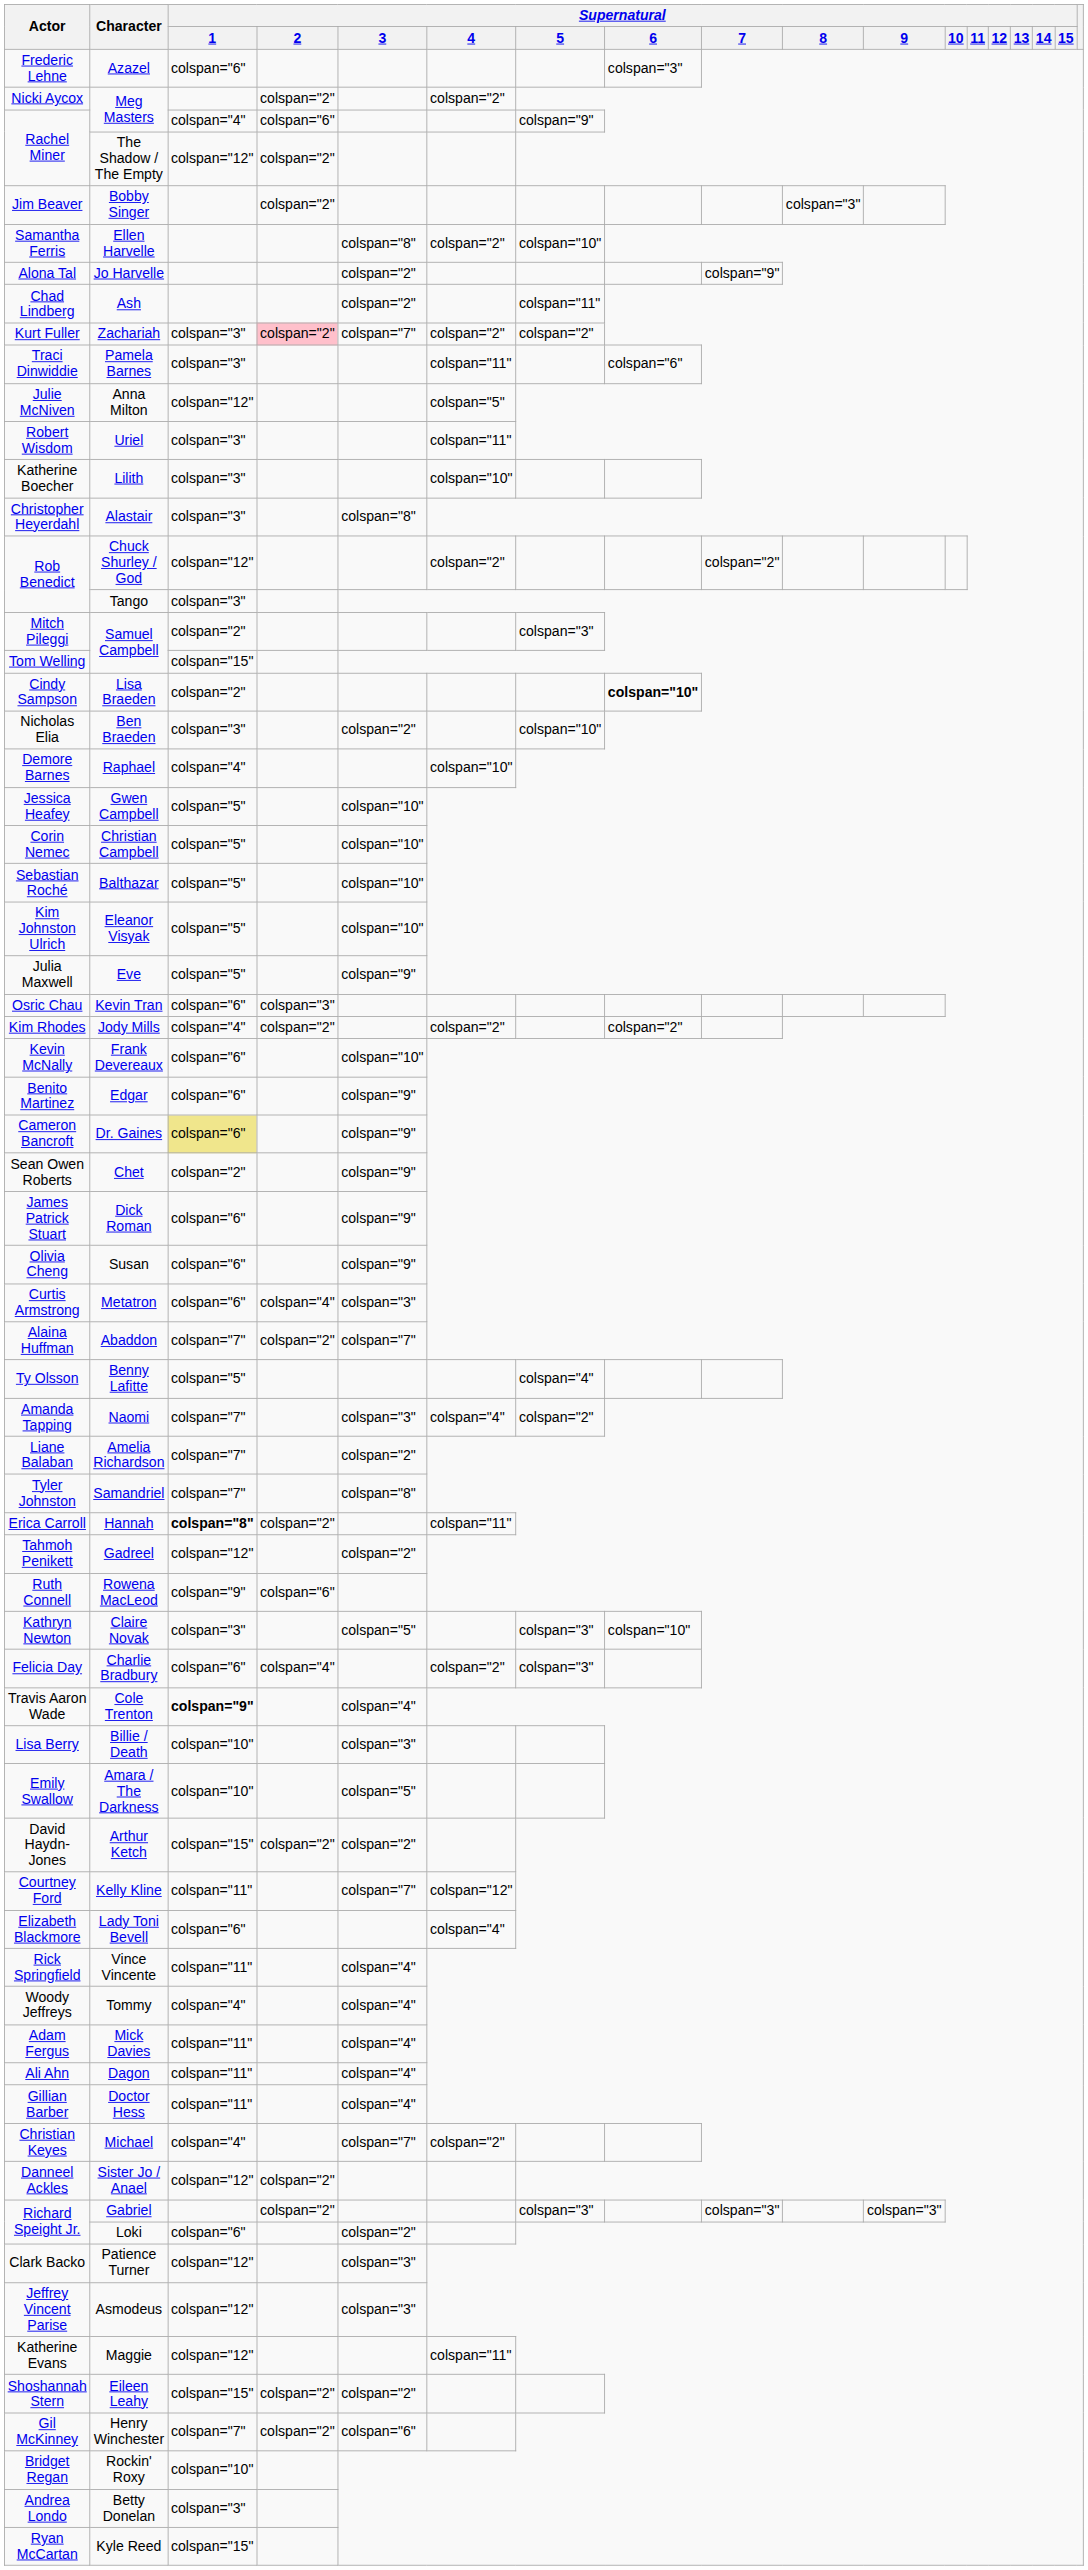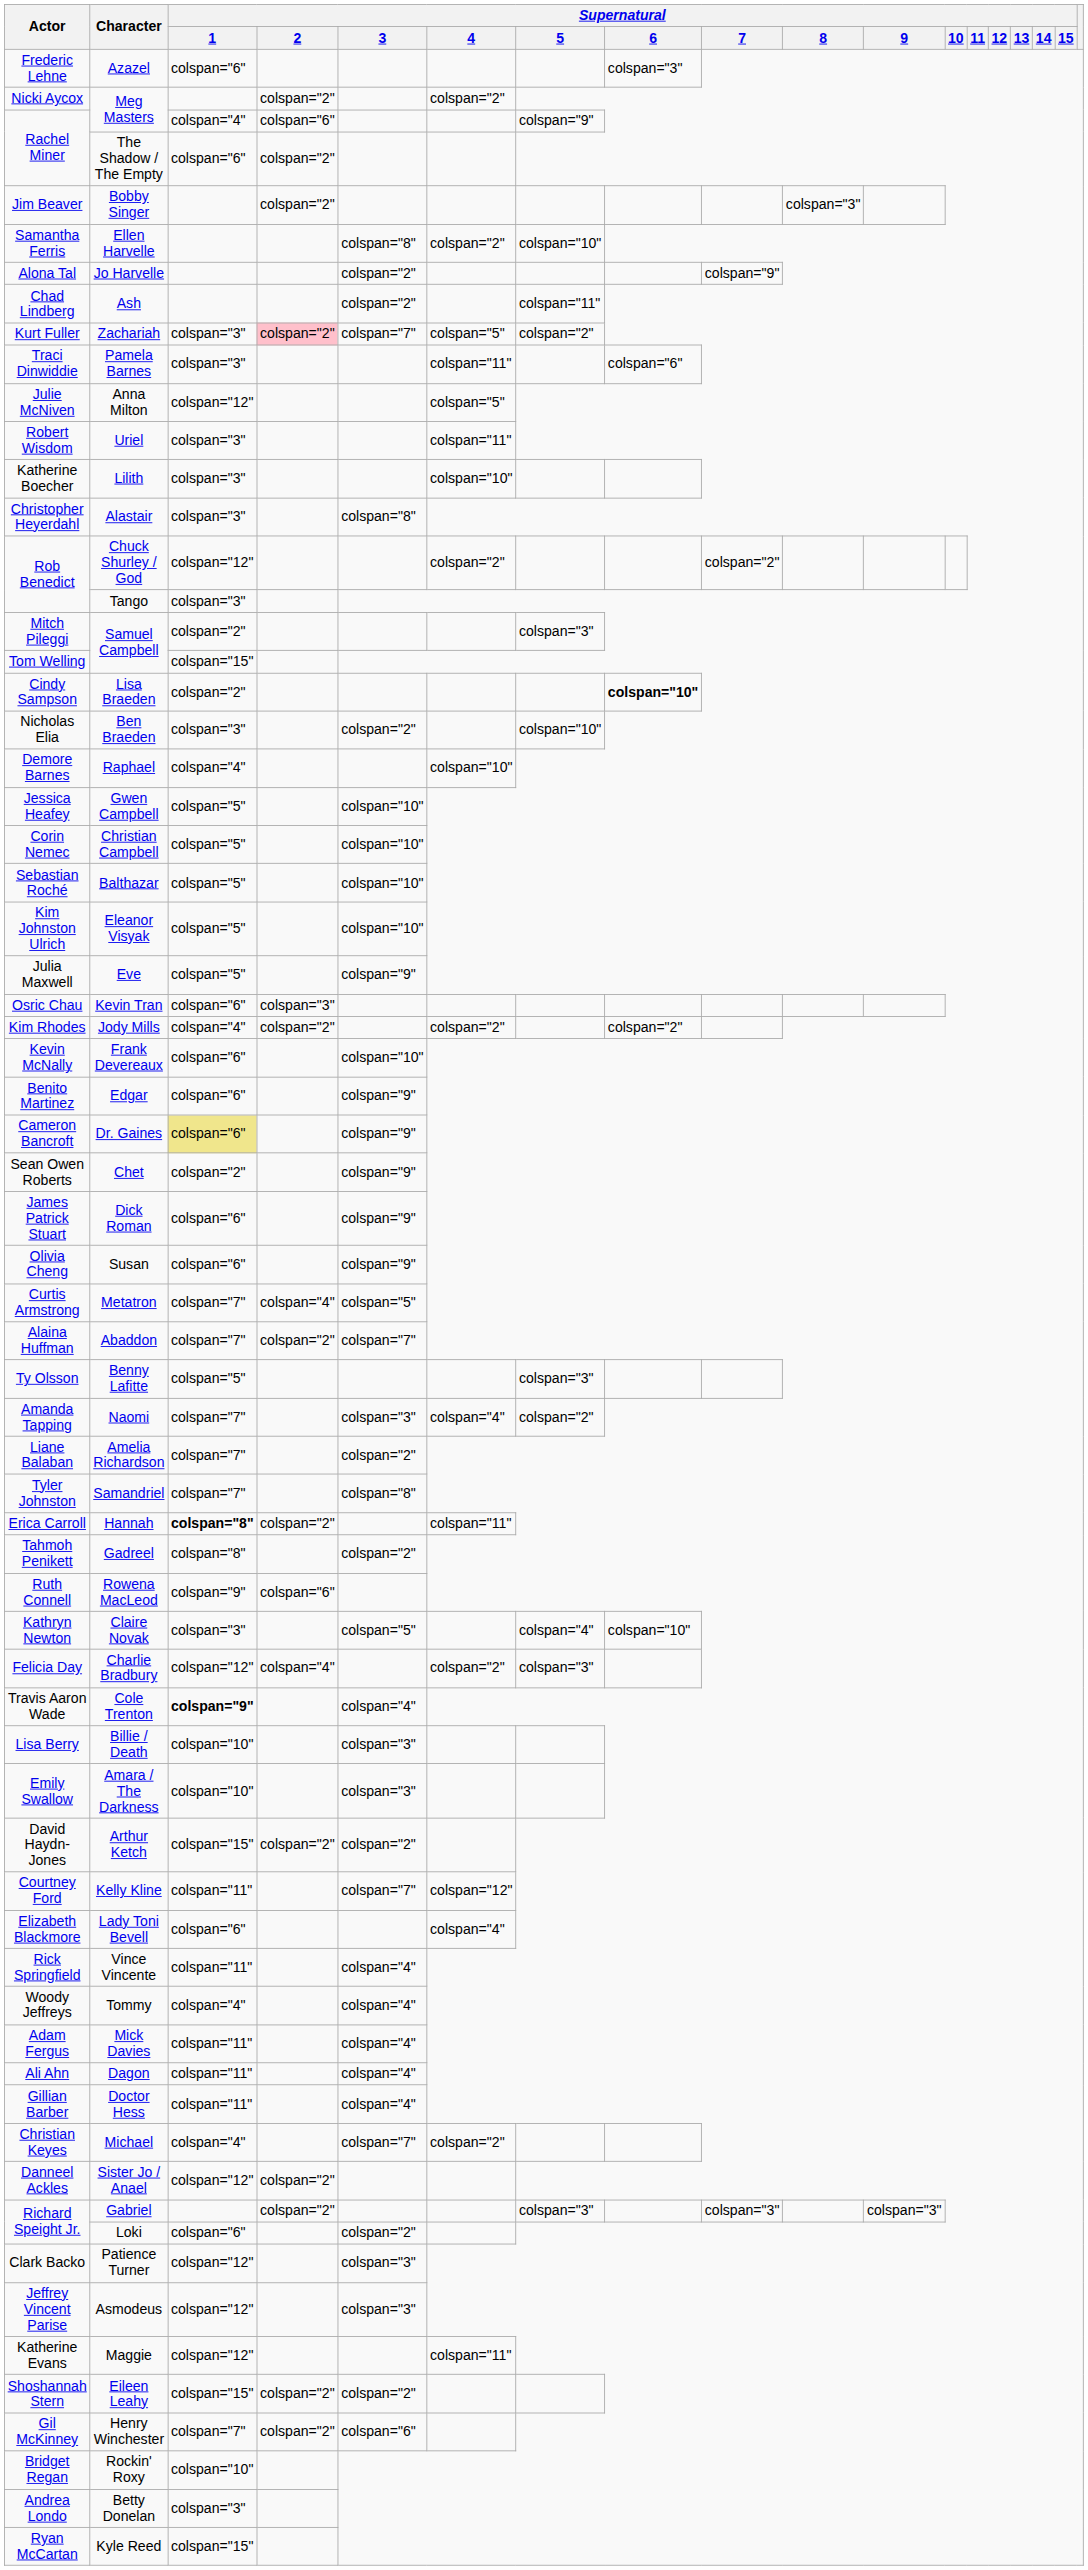(212, 158) colspan="12" -> (208, 158) colspan="6"
(467, 334) colspan="2" -> (467, 334) colspan="5"
(208, 1302) colspan="6" -> (208, 1302) colspan="7"
(378, 1302) colspan="3" -> (378, 1302) colspan="5"
(556, 1379) colspan="4" -> (556, 1379) colspan="3"
(212, 1554) colspan="12" -> (208, 1554) colspan="8"
(556, 1630) colspan="3" -> (556, 1630) colspan="4"
(208, 1668) colspan="6" -> (212, 1668) colspan="12"
(378, 1790) colspan="5" -> (378, 1790) colspan="3"
